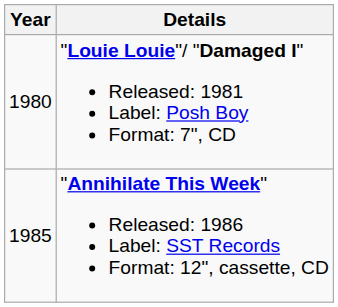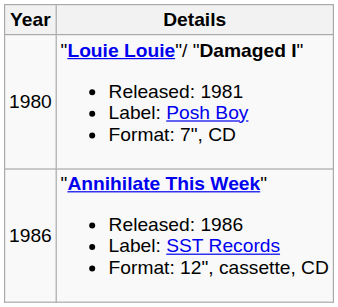(30, 235) 1985 -> (30, 235) 1986
